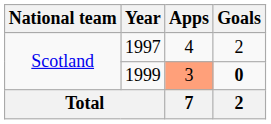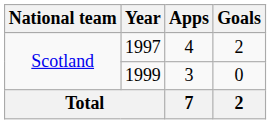(189, 75) lightsalmon background -> (189, 75) no background
(239, 75) bold -> (239, 75) normal
